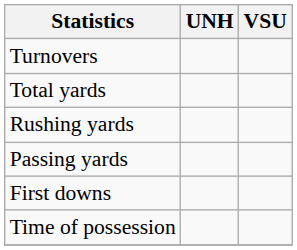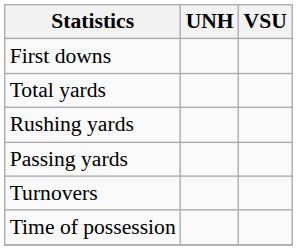rows swapped: (60, 192) <-> (54, 55)
